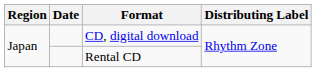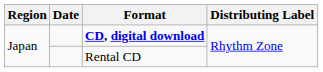(142, 35) normal -> (145, 35) bold
